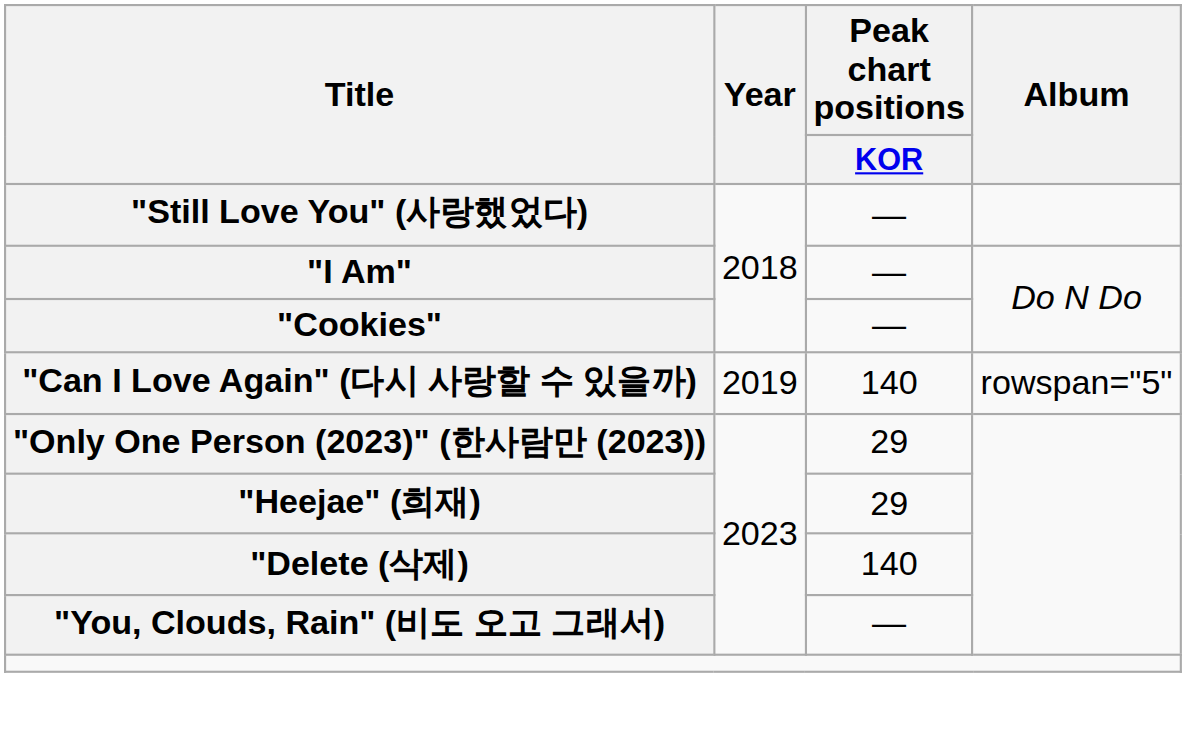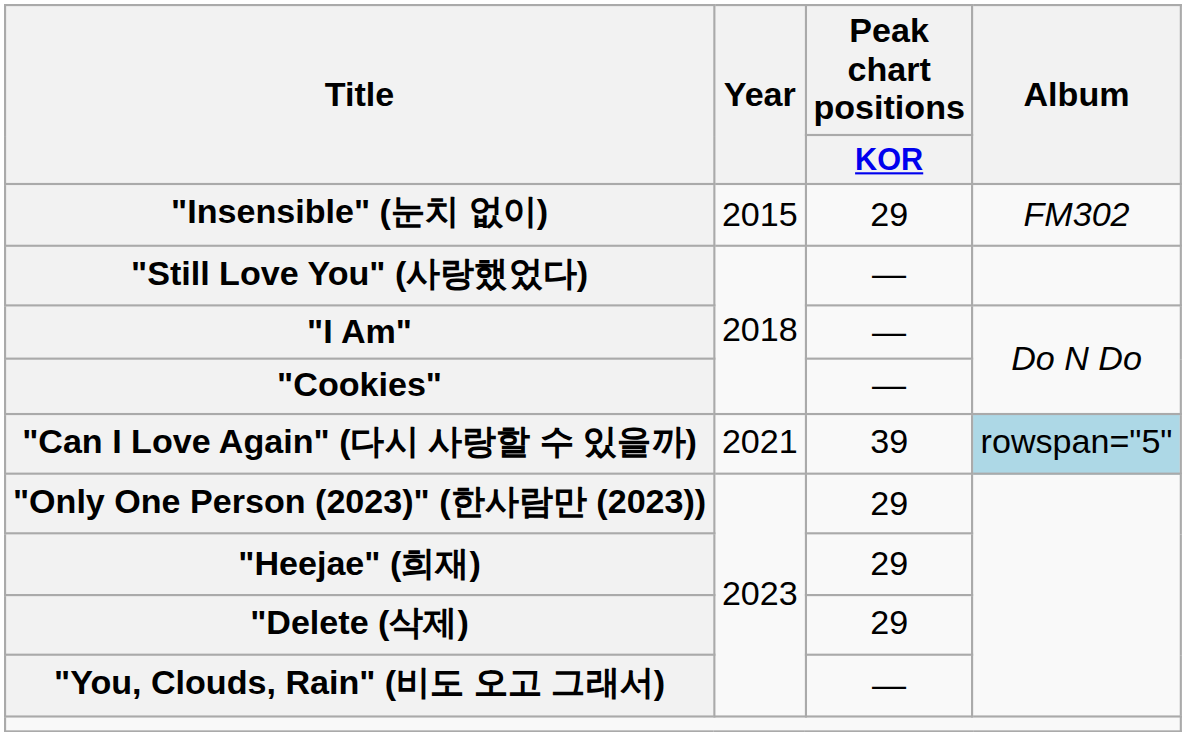+ row: (360, 212)
(760, 382) 2019 -> (760, 442) 2021
(889, 382) 140 -> (889, 442) 39
(1077, 382) no background -> (1077, 442) lightblue background
(889, 563) 140 -> (889, 624) 29
